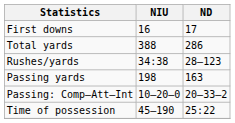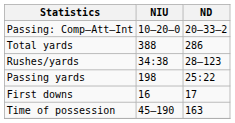rows swapped: (40, 29) <-> (70, 94)
(194, 78) 163 -> (200, 78) 25:22
(200, 110) 25:22 -> (194, 110) 163
